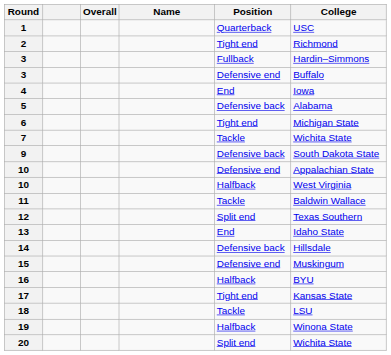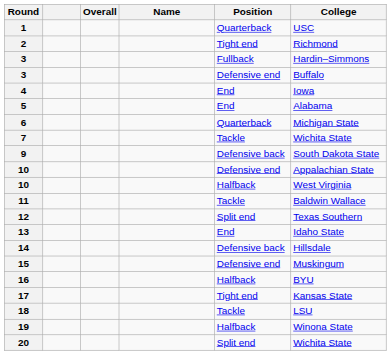(251, 106) Defensive back -> (226, 106) End
(237, 122) Tight end -> (244, 122) Quarterback
